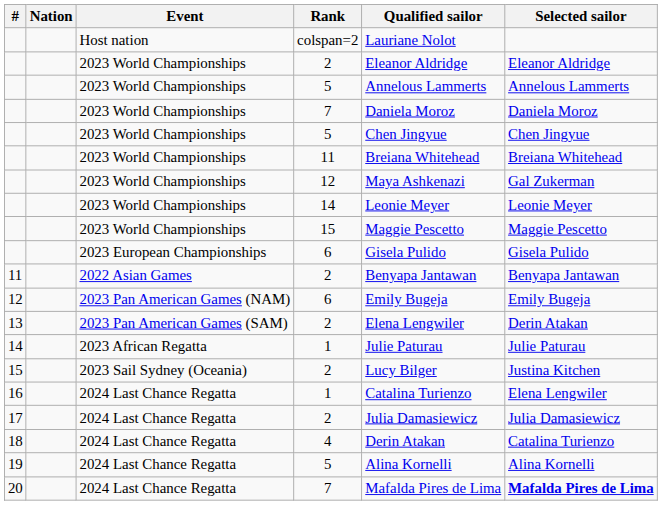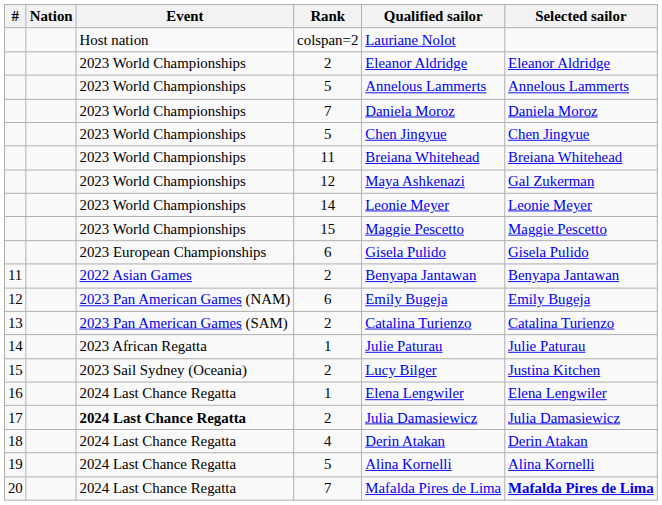(415, 323) Elena Lengwiler -> (418, 323) Catalina Turienzo
(548, 323) Derin Atakan -> (561, 323) Catalina Turienzo
(418, 393) Catalina Turienzo -> (415, 393) Elena Lengwiler
(158, 417) normal -> (163, 417) bold
(561, 441) Catalina Turienzo -> (548, 441) Derin Atakan
